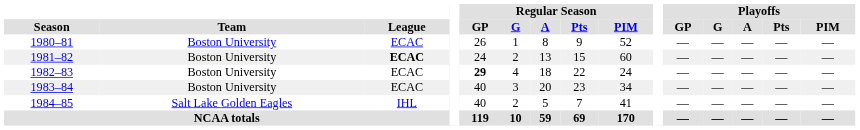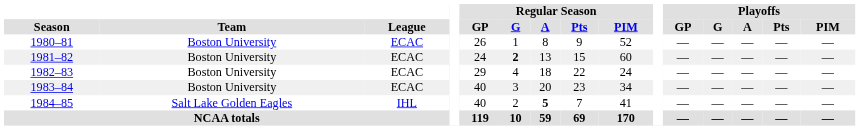(407, 57) bold -> (407, 57) normal
(516, 57) normal -> (516, 57) bold
(480, 72) bold -> (480, 72) normal
(545, 102) normal -> (545, 102) bold
